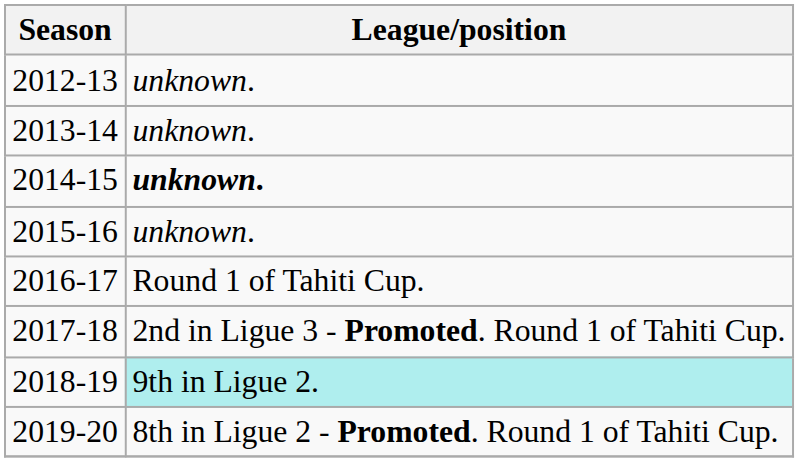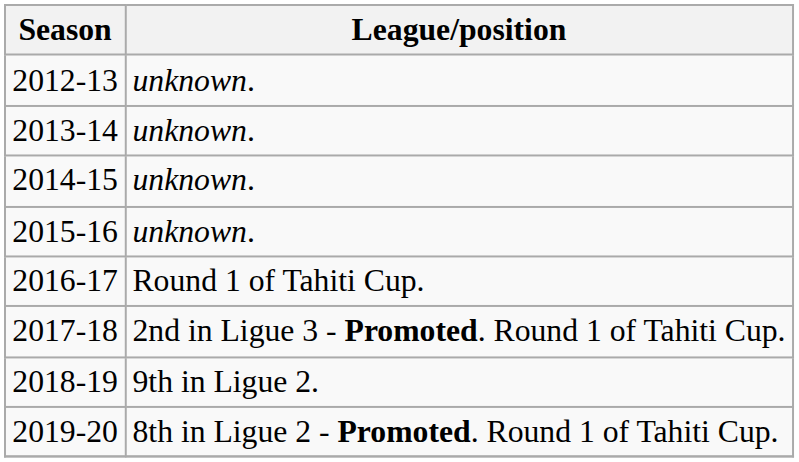(198, 180) bold -> (194, 180) normal
(226, 381) paleturquoise background -> (226, 381) no background
